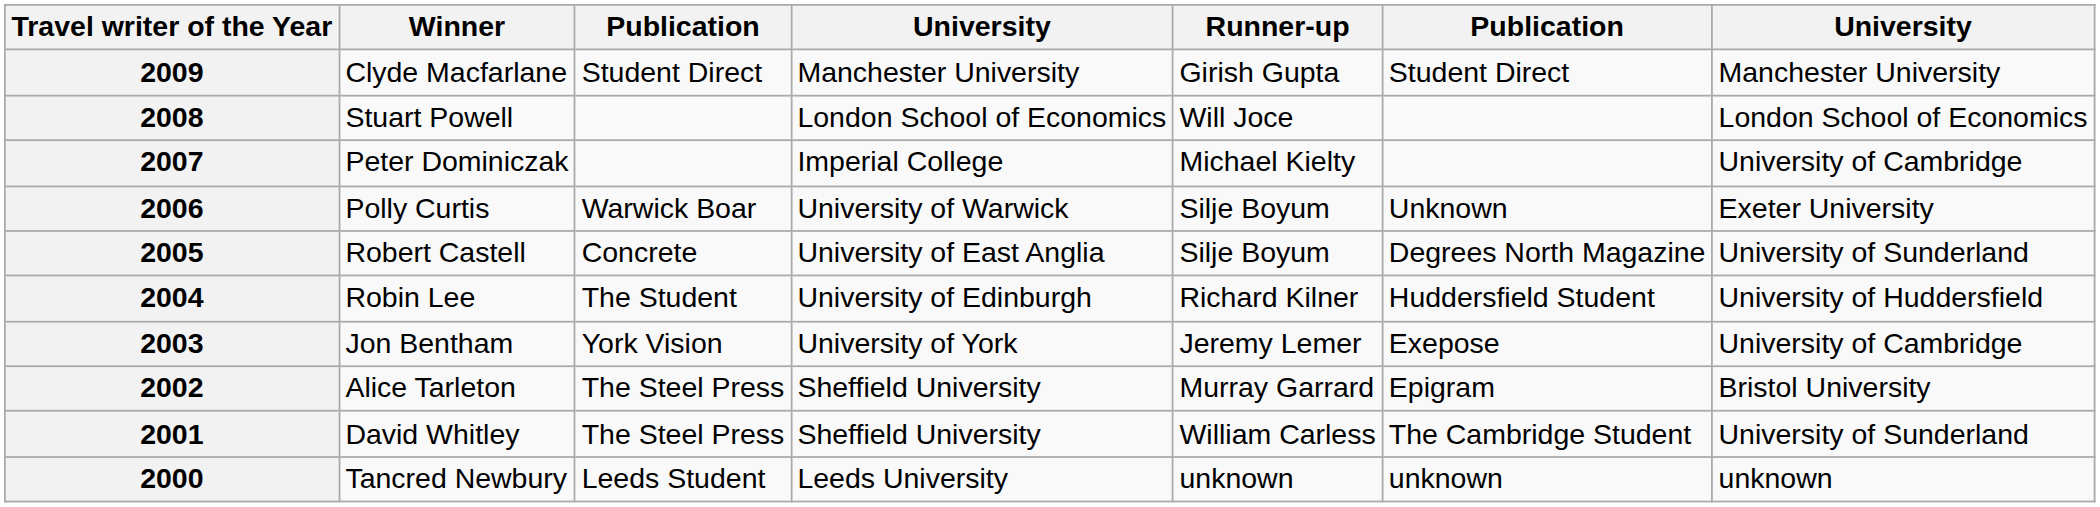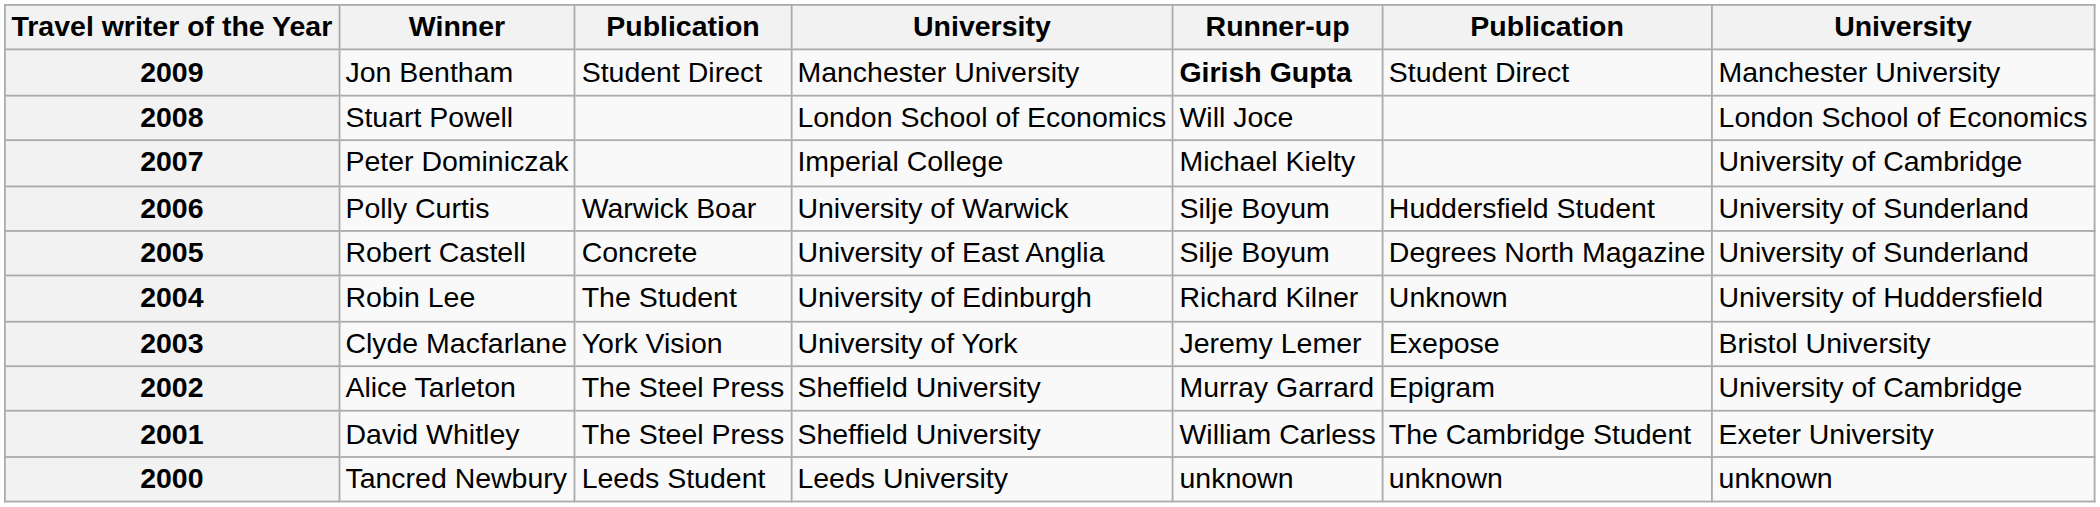(456, 72) Clyde Macfarlane -> (429, 72) Jon Bentham
(1259, 72) normal -> (1266, 72) bold
(1448, 207) Unknown -> (1522, 207) Huddersfield Student
(1826, 207) Exeter University -> (1874, 207) University of Sunderland
(1522, 298) Huddersfield Student -> (1448, 298) Unknown
(429, 343) Jon Bentham -> (456, 343) Clyde Macfarlane
(1871, 343) University of Cambridge -> (1825, 343) Bristol University
(1825, 388) Bristol University -> (1871, 388) University of Cambridge
(1874, 433) University of Sunderland -> (1826, 433) Exeter University
